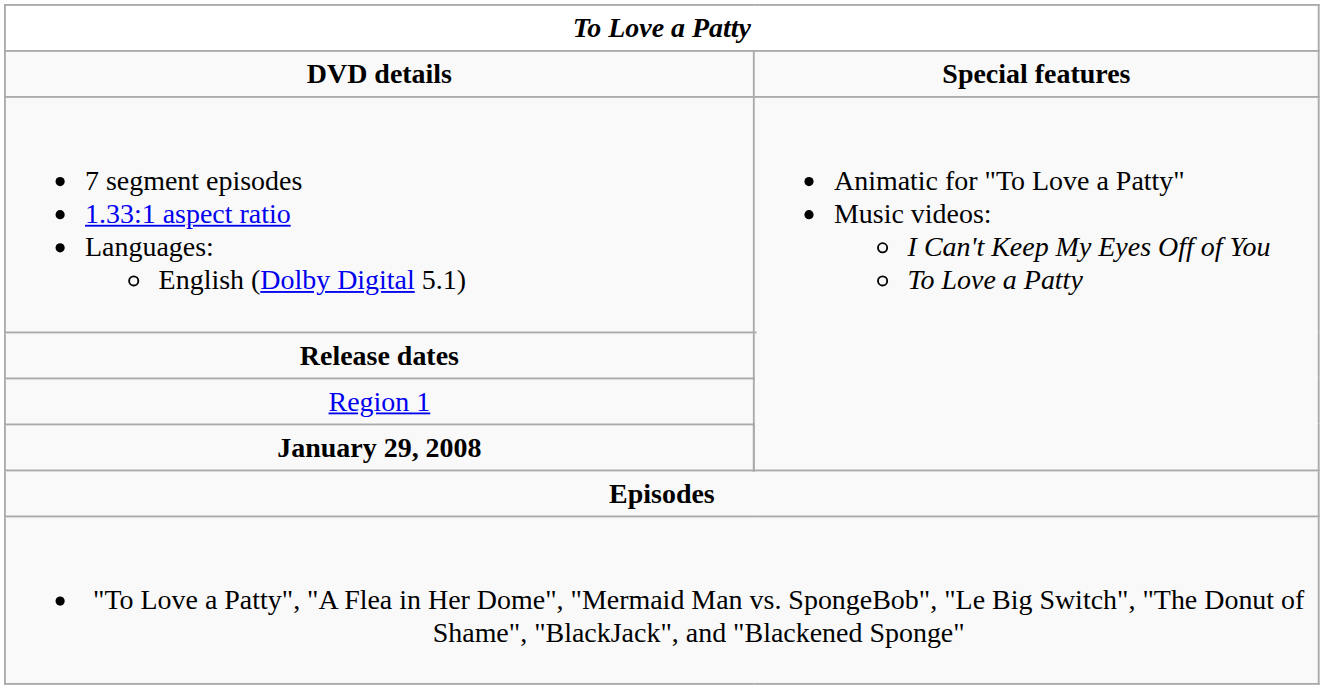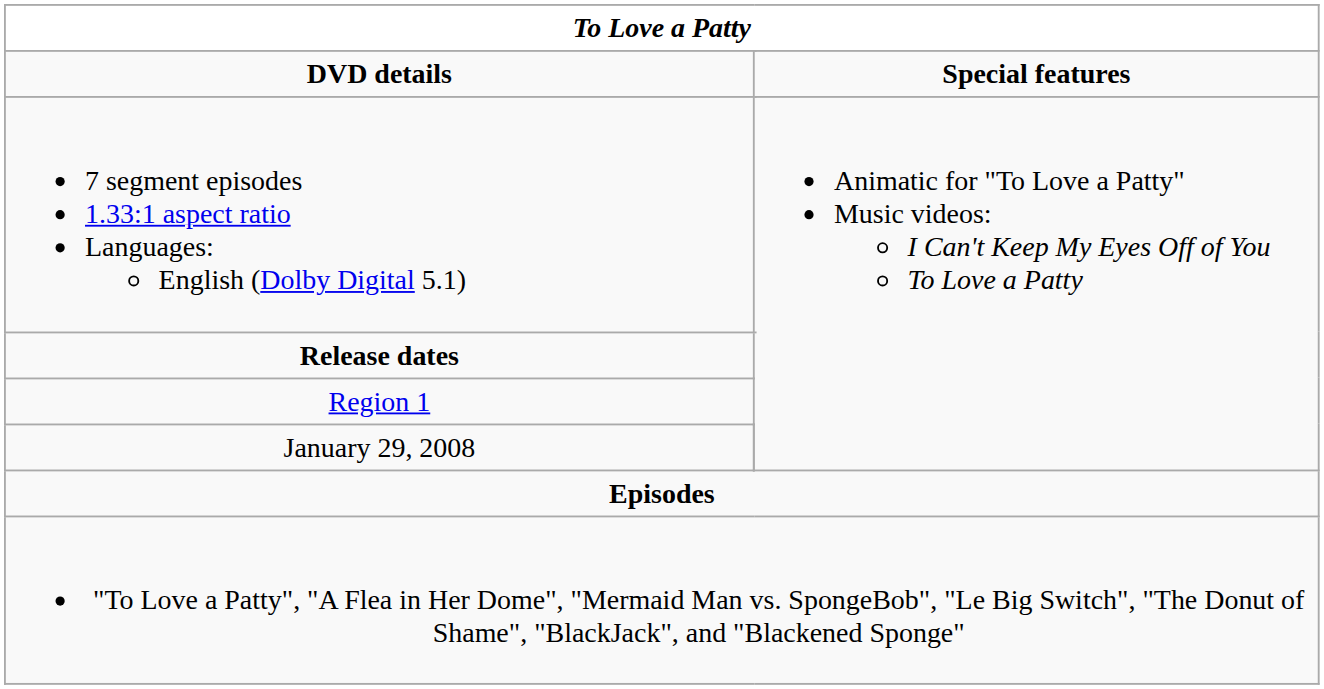(379, 446) bold -> (379, 446) normal
